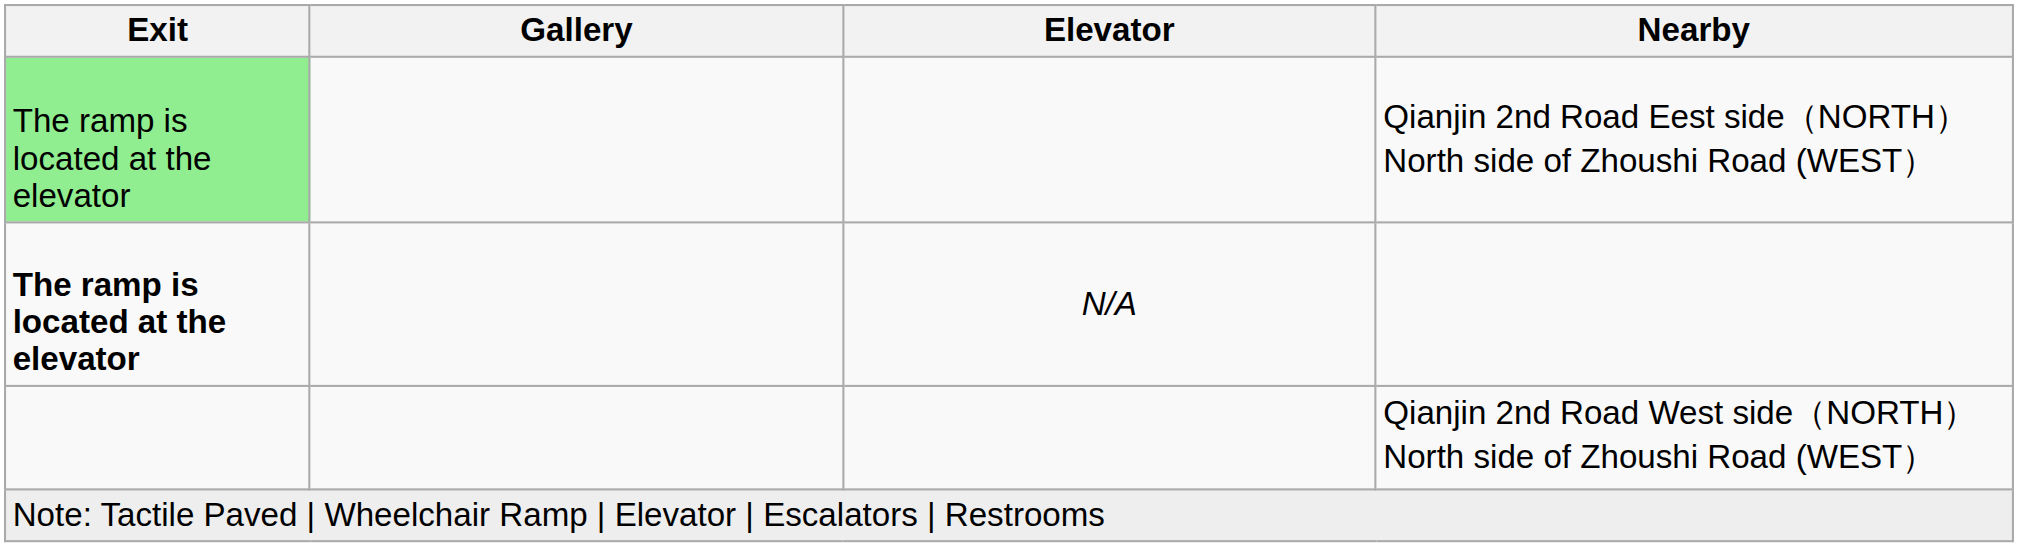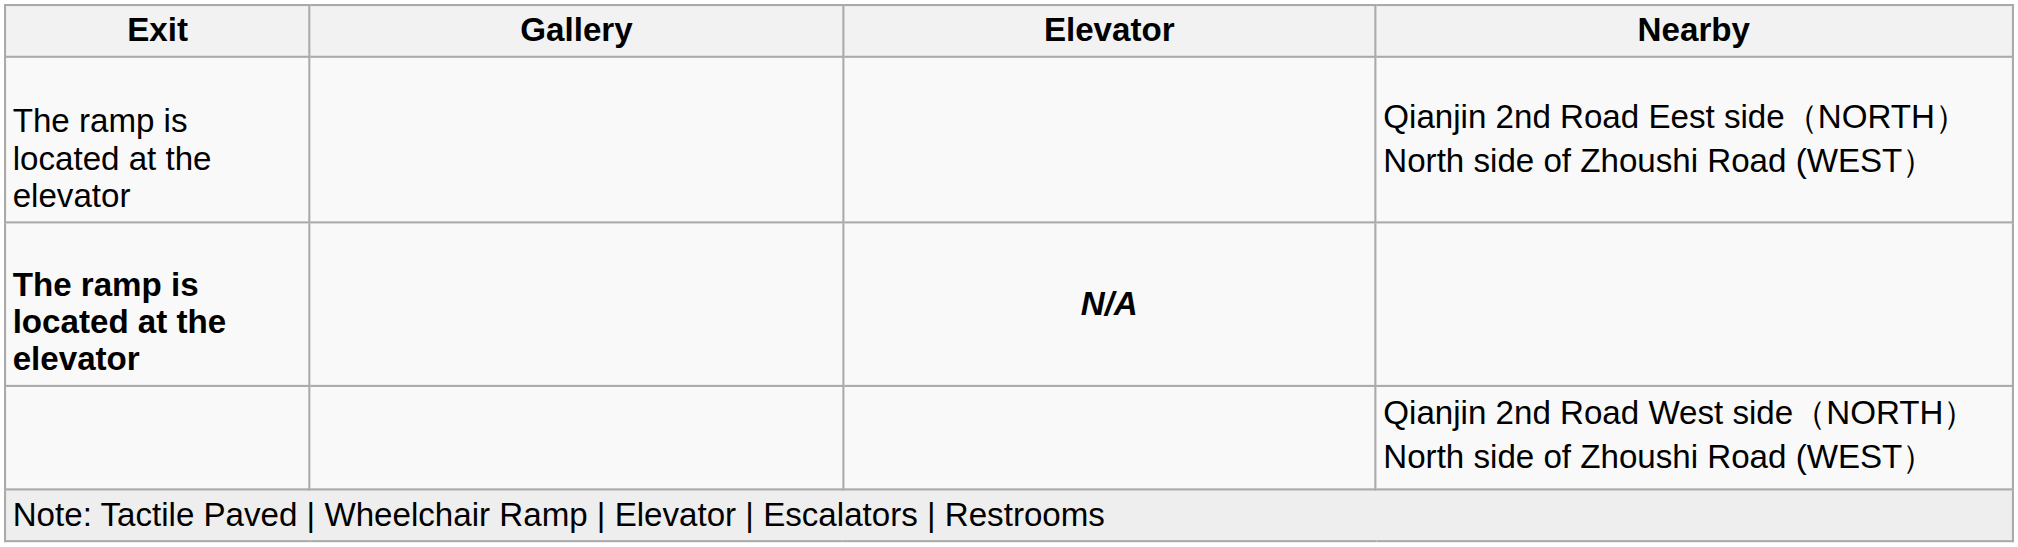(112, 139) lightgreen background -> (112, 139) no background
(1109, 303) normal -> (1109, 303) bold
